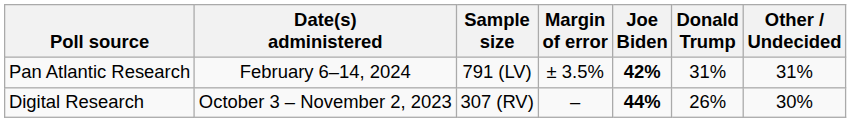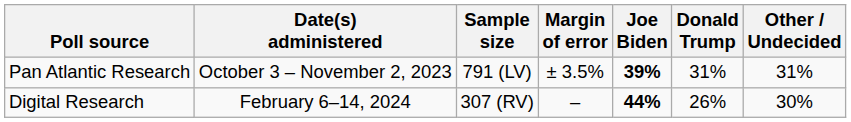(325, 72) February 6–14, 2024 -> (325, 72) October 3 – November 2, 2023
(642, 72) 42% -> (642, 72) 39%
(325, 102) October 3 – November 2, 2023 -> (325, 102) February 6–14, 2024
